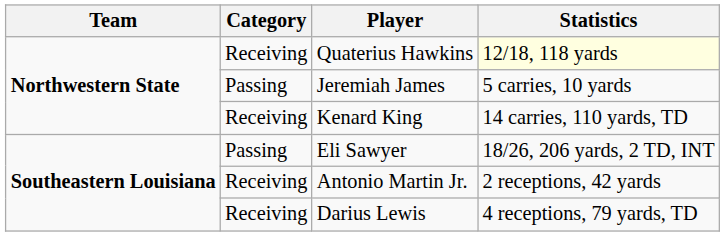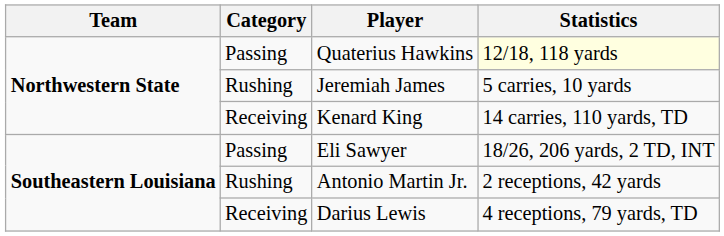(266, 53) Receiving -> (256, 53) Passing
(256, 85) Passing -> (259, 85) Rushing
(266, 182) Receiving -> (259, 182) Rushing
